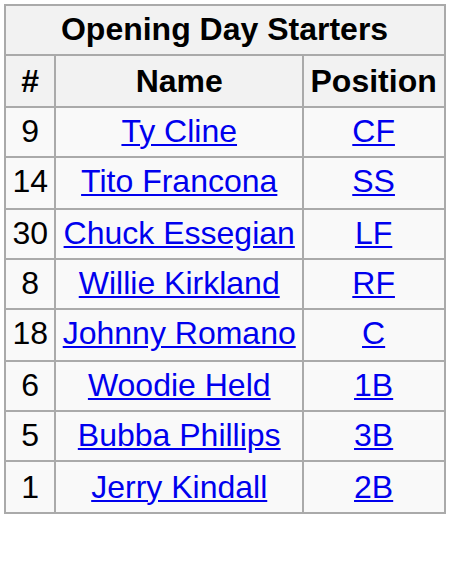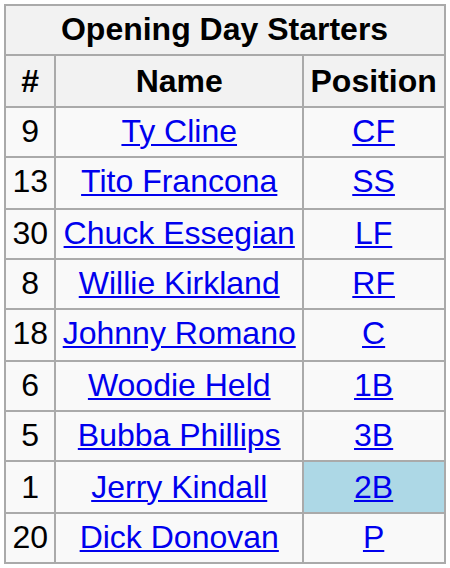(30, 182) 14 -> (30, 182) 13
(374, 486) no background -> (374, 486) lightblue background
+ row: (179, 537)
